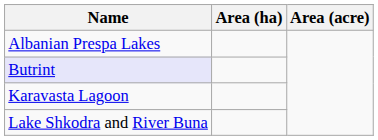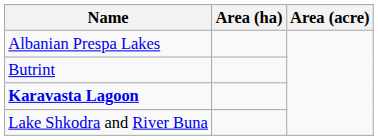(32, 69) lavender background -> (32, 69) no background
(68, 95) normal -> (74, 95) bold
